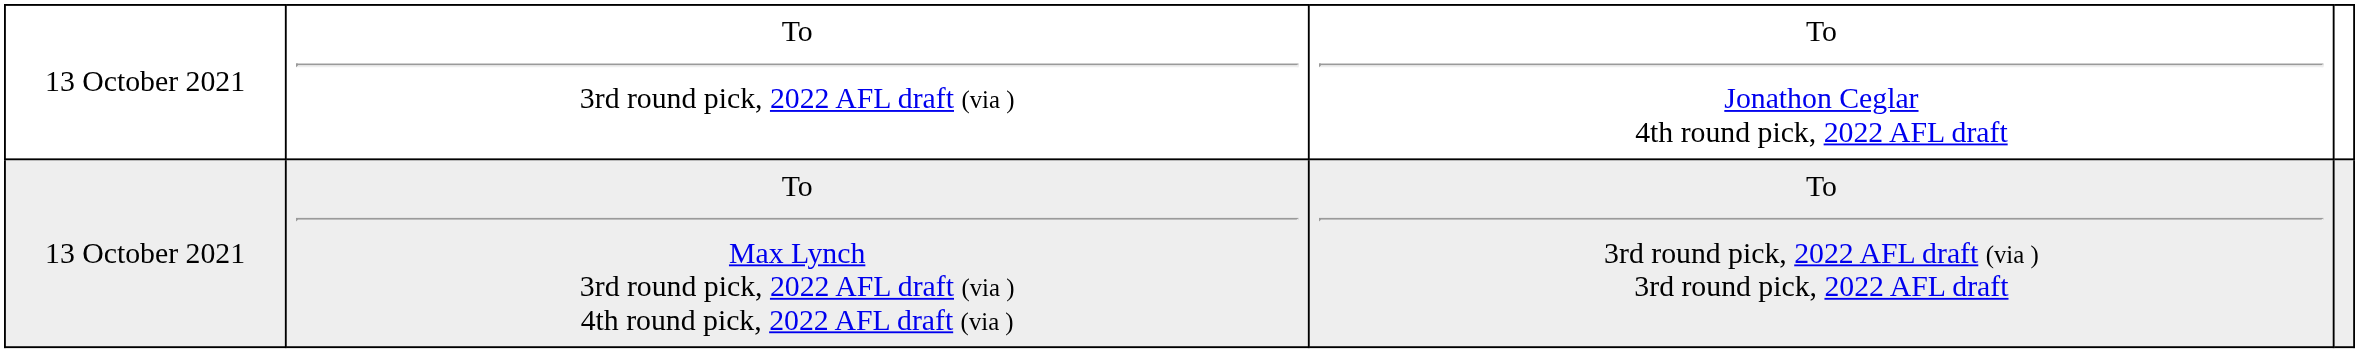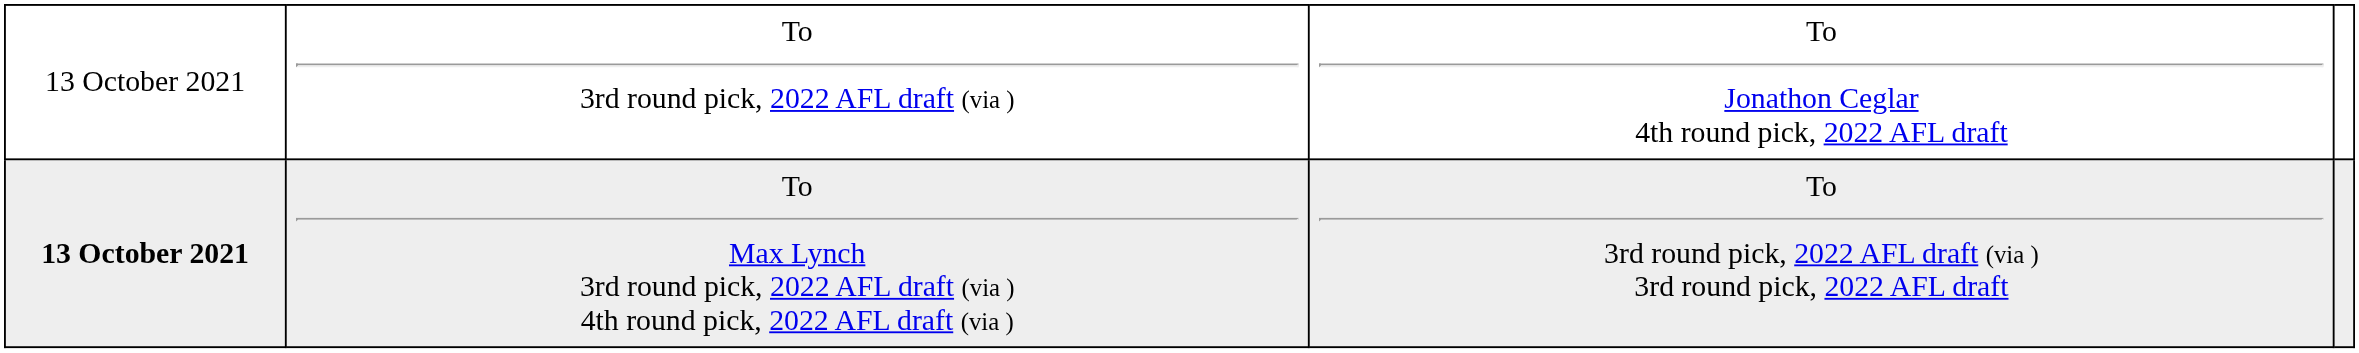(145, 252) normal -> (145, 252) bold
